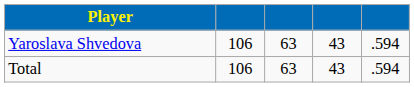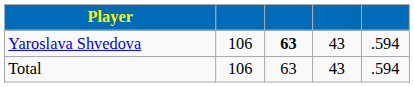(289, 43) normal -> (289, 43) bold
